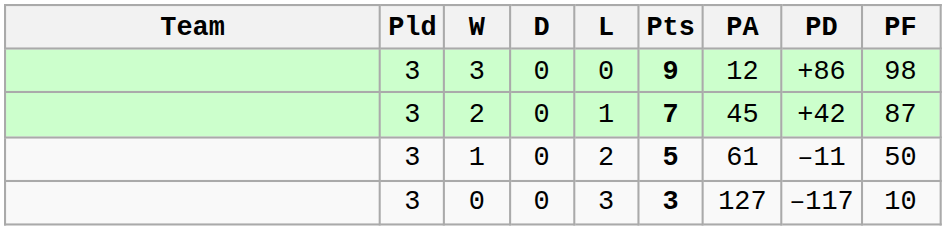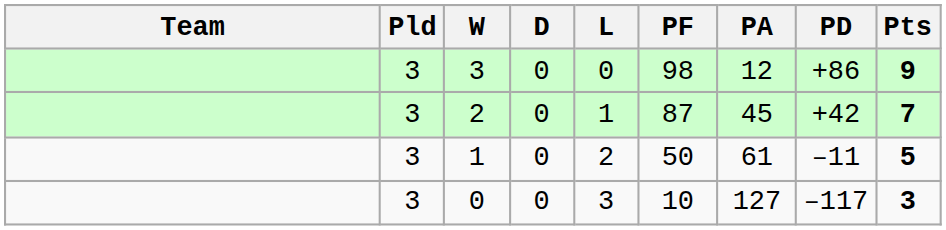columns swapped: (900, 27) <-> (671, 27)
